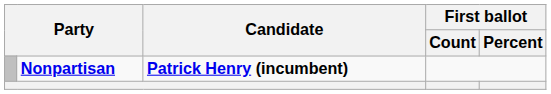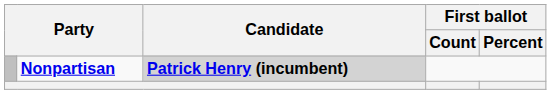(248, 68) no background -> (248, 68) lightgrey background
